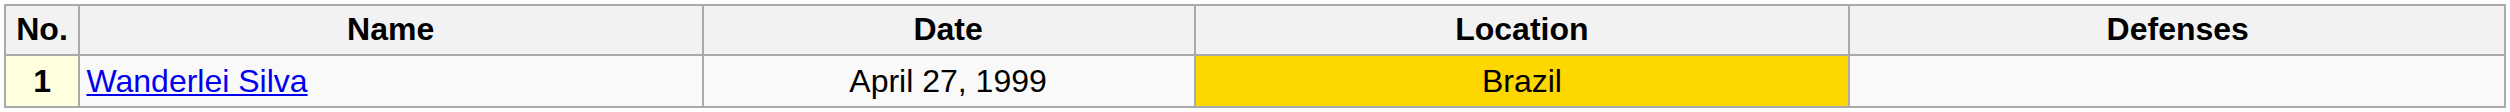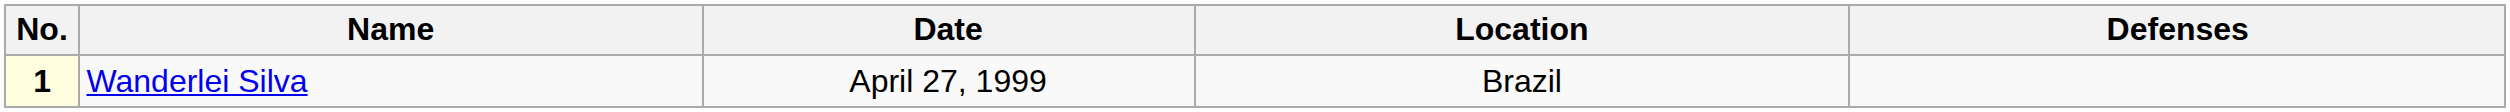(1522, 80) gold background -> (1522, 80) no background
